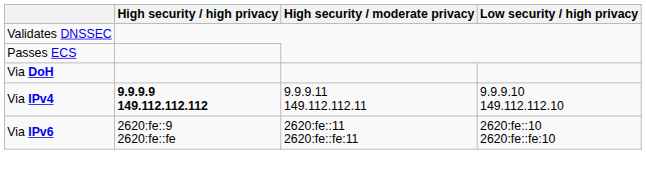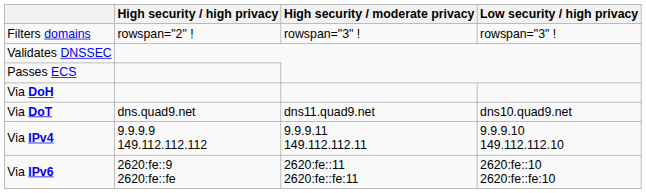+ row: (49, 33)
+ row: (30, 111)
(163, 99) bold -> (162, 138) normal
